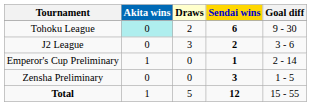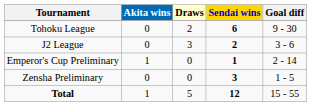(147, 28) paleturquoise background -> (147, 28) no background
